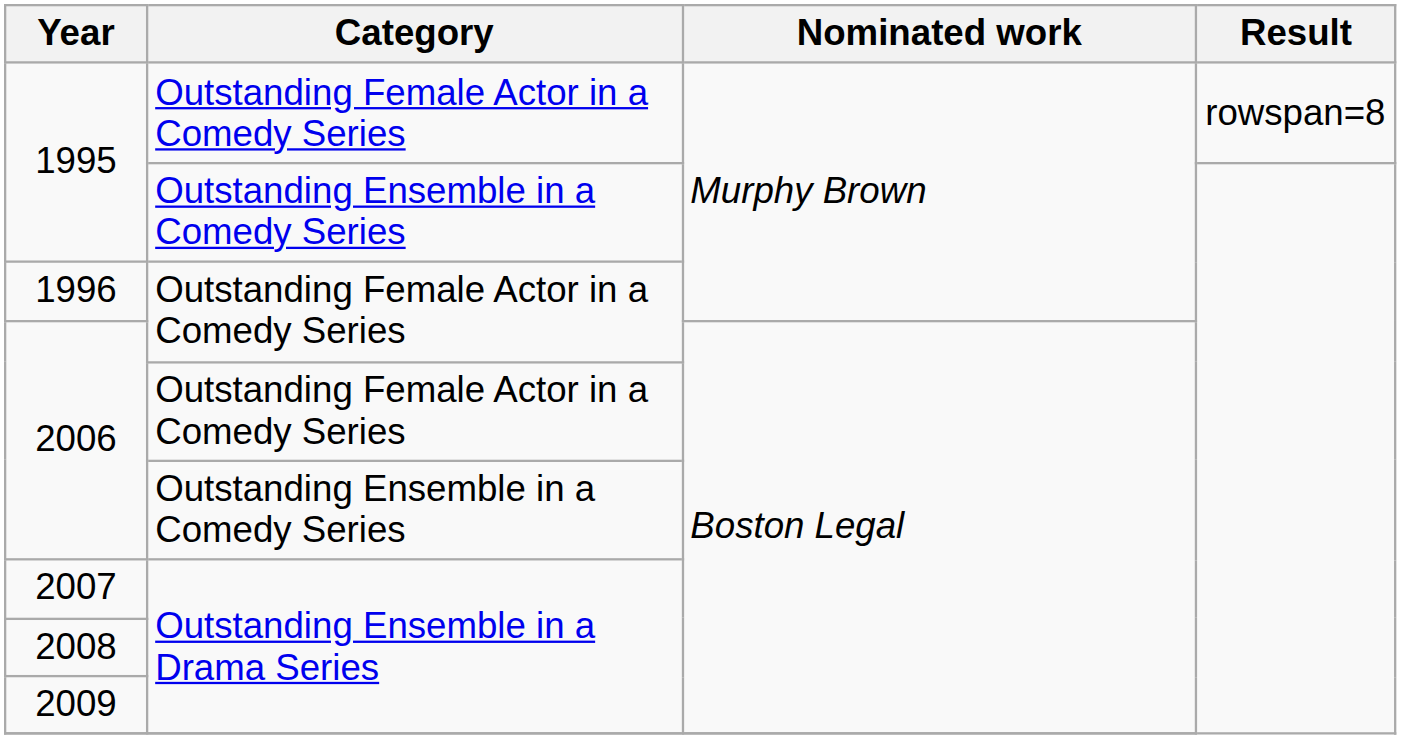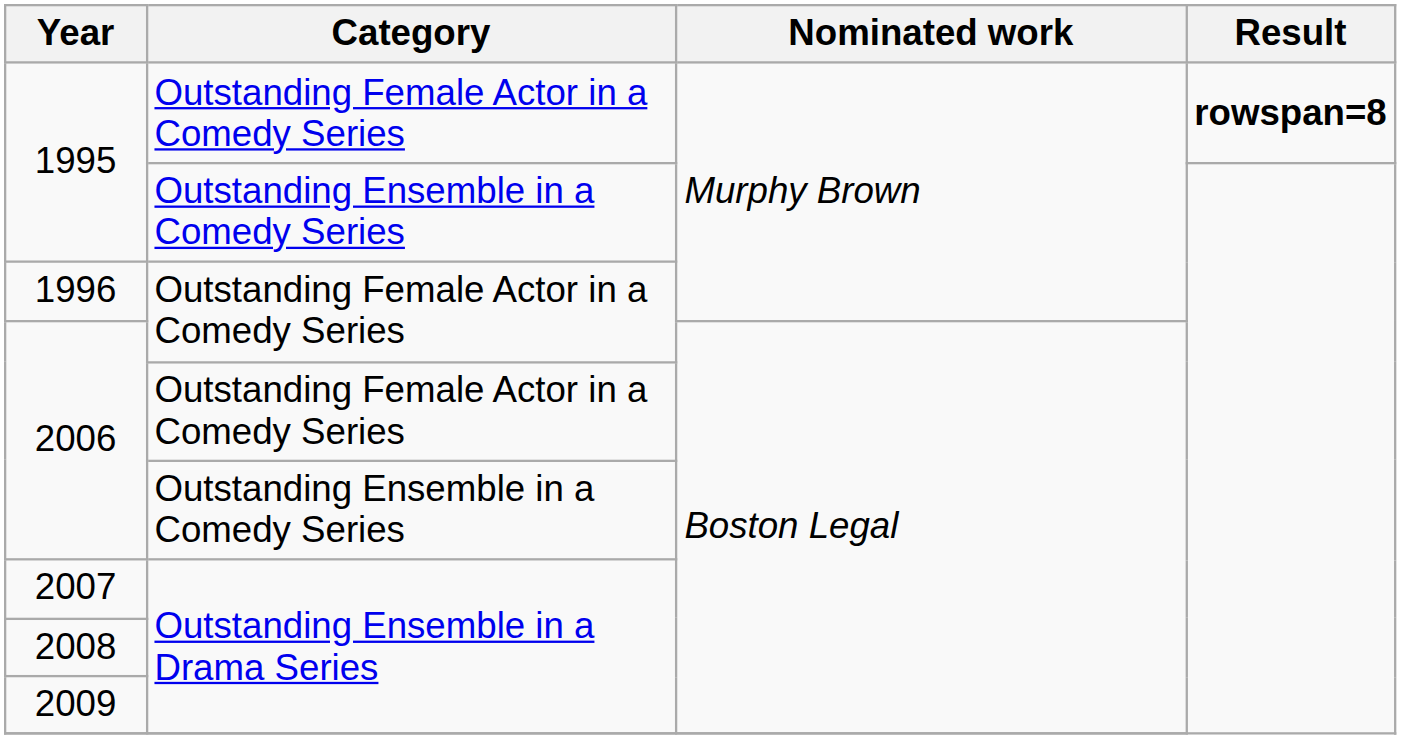(1295, 112) normal -> (1290, 112) bold
